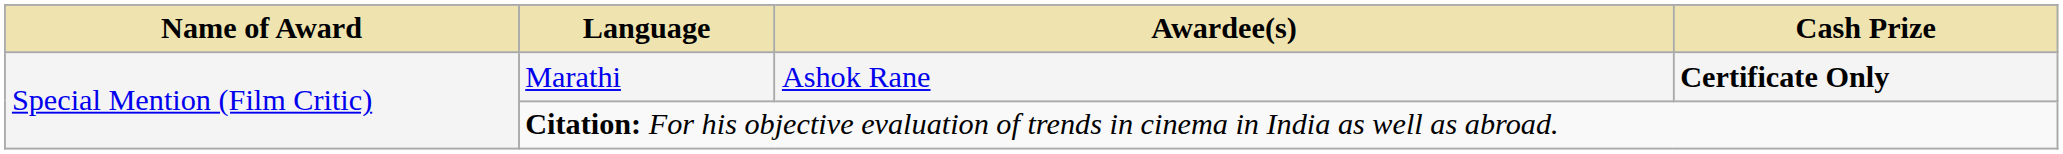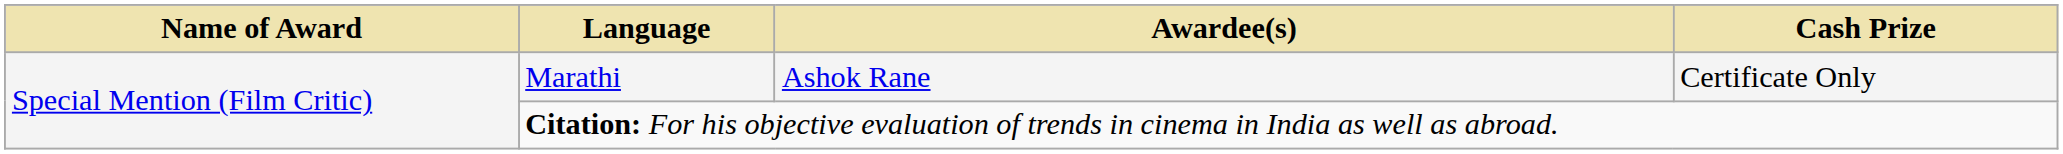(1785, 76) bold -> (1778, 76) normal
